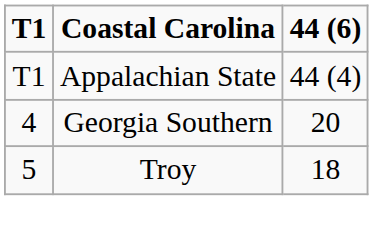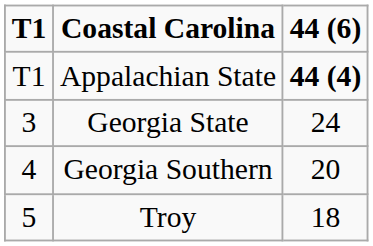(325, 75) normal -> (325, 75) bold
+ row: (168, 122)
